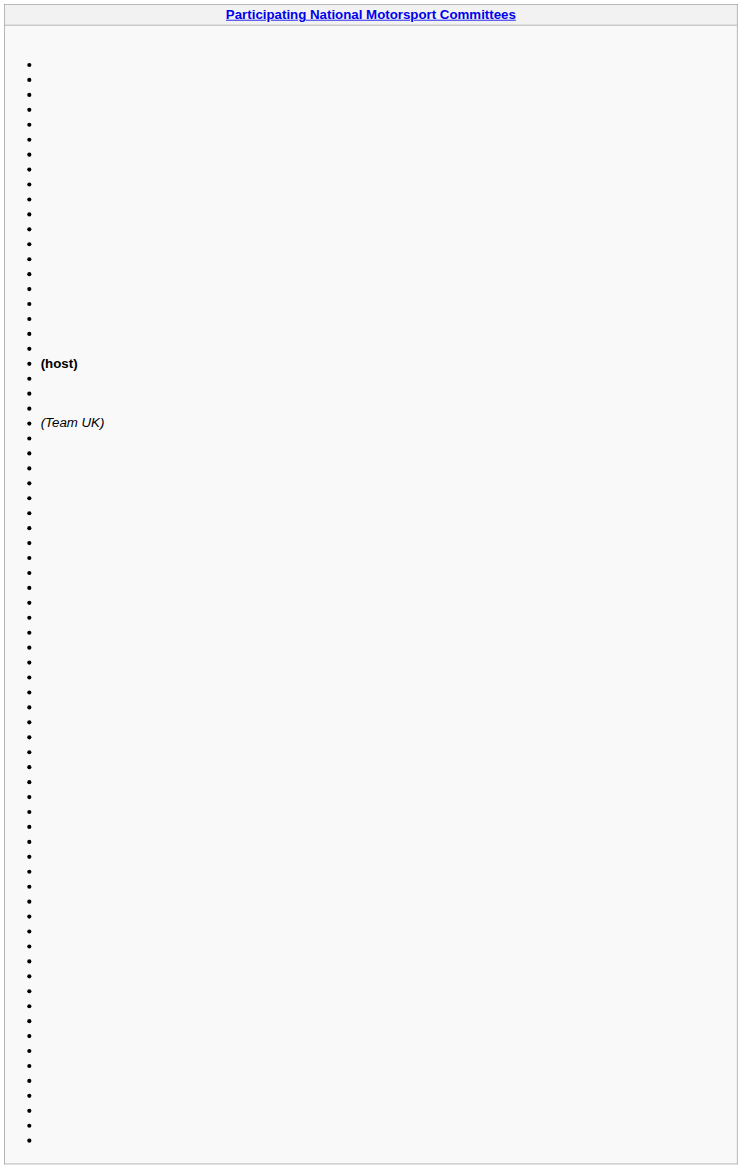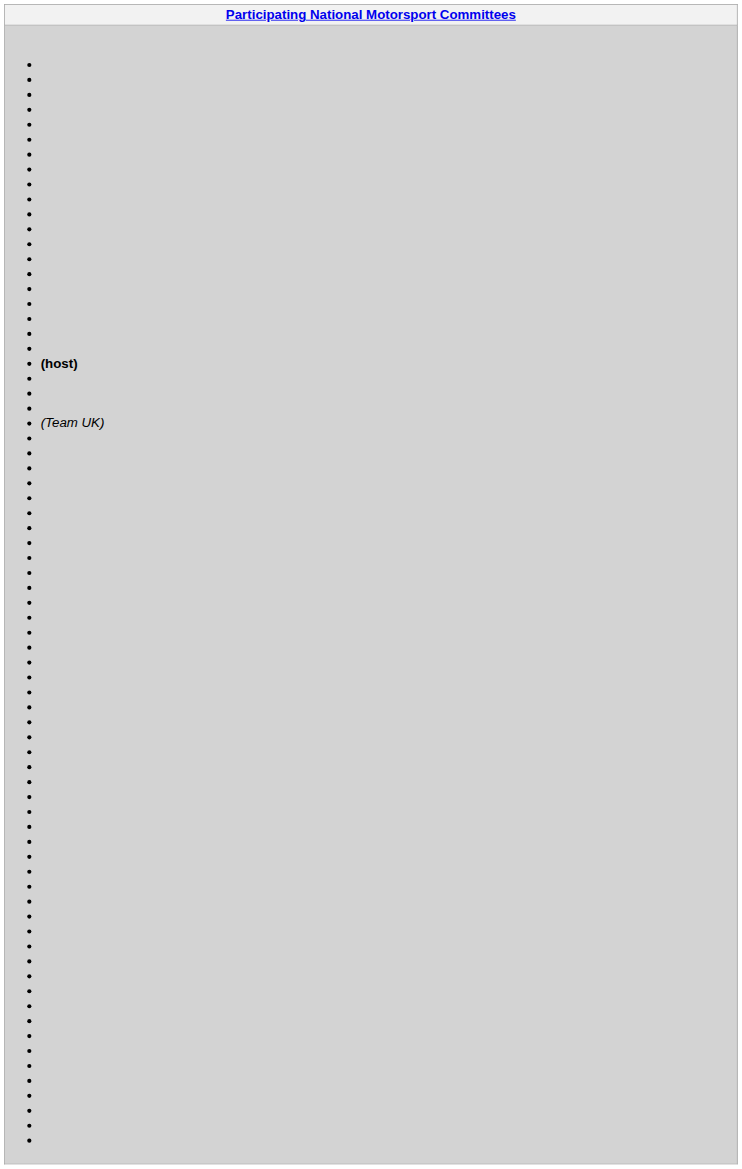(371, 602) no background -> (371, 602) lightgrey background
